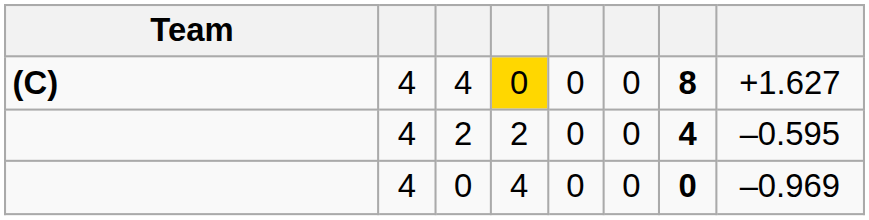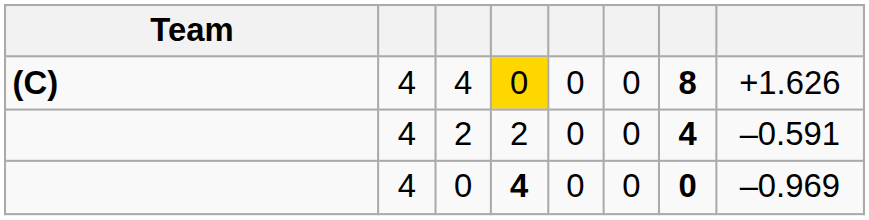(790, 82) +1.627 -> (790, 82) +1.626
(790, 134) –0.595 -> (790, 134) –0.591
(519, 186) normal -> (519, 186) bold
